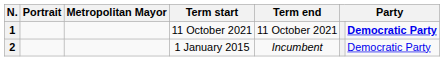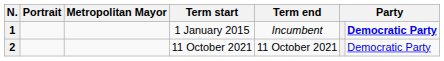(212, 30) 11 October 2021 -> (212, 30) 1 January 2015
(297, 30) 11 October 2021 -> (297, 30) Incumbent
(212, 47) 1 January 2015 -> (212, 47) 11 October 2021
(297, 47) Incumbent -> (297, 47) 11 October 2021
